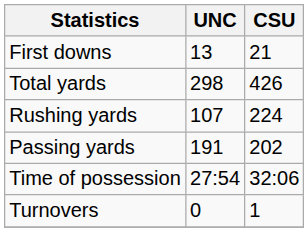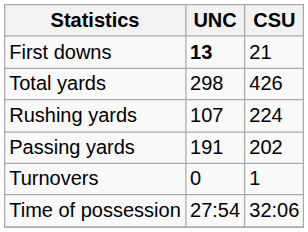(201, 52) normal -> (201, 52) bold
rows swapped: (54, 210) <-> (95, 178)
